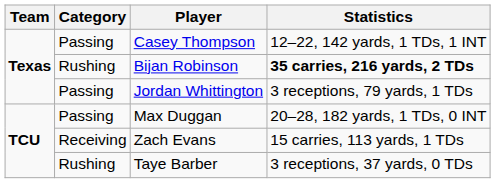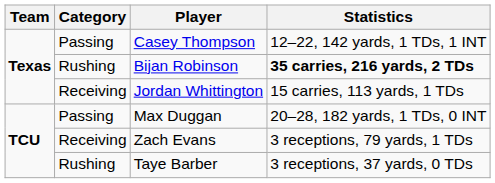(86, 91) Passing -> (92, 91) Receiving
(371, 91) 3 receptions, 79 yards, 1 TDs -> (367, 91) 15 carries, 113 yards, 1 TDs
(367, 140) 15 carries, 113 yards, 1 TDs -> (371, 140) 3 receptions, 79 yards, 1 TDs
